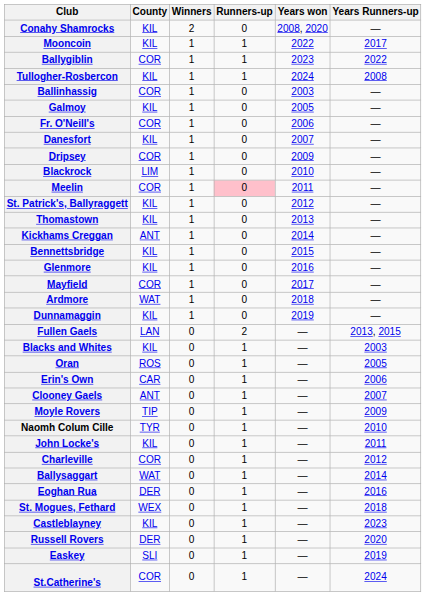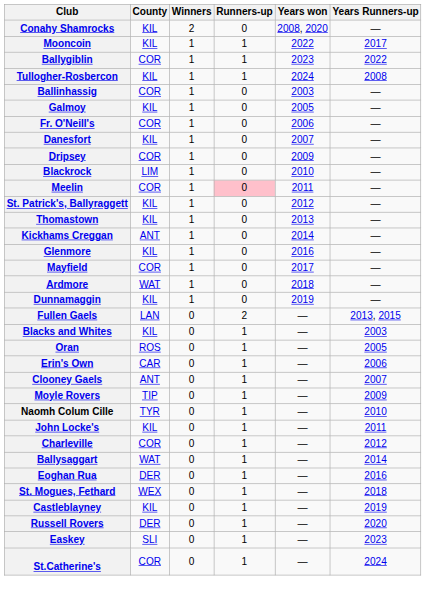- row: (67, 252)
(376, 524) 2023 -> (376, 508) 2019
(376, 556) 2019 -> (376, 540) 2023
